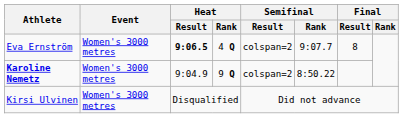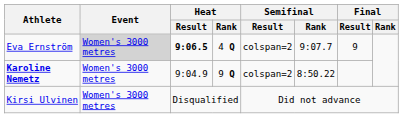(115, 47) no background -> (115, 47) lightgrey background
(355, 47) 8 -> (355, 47) 9
